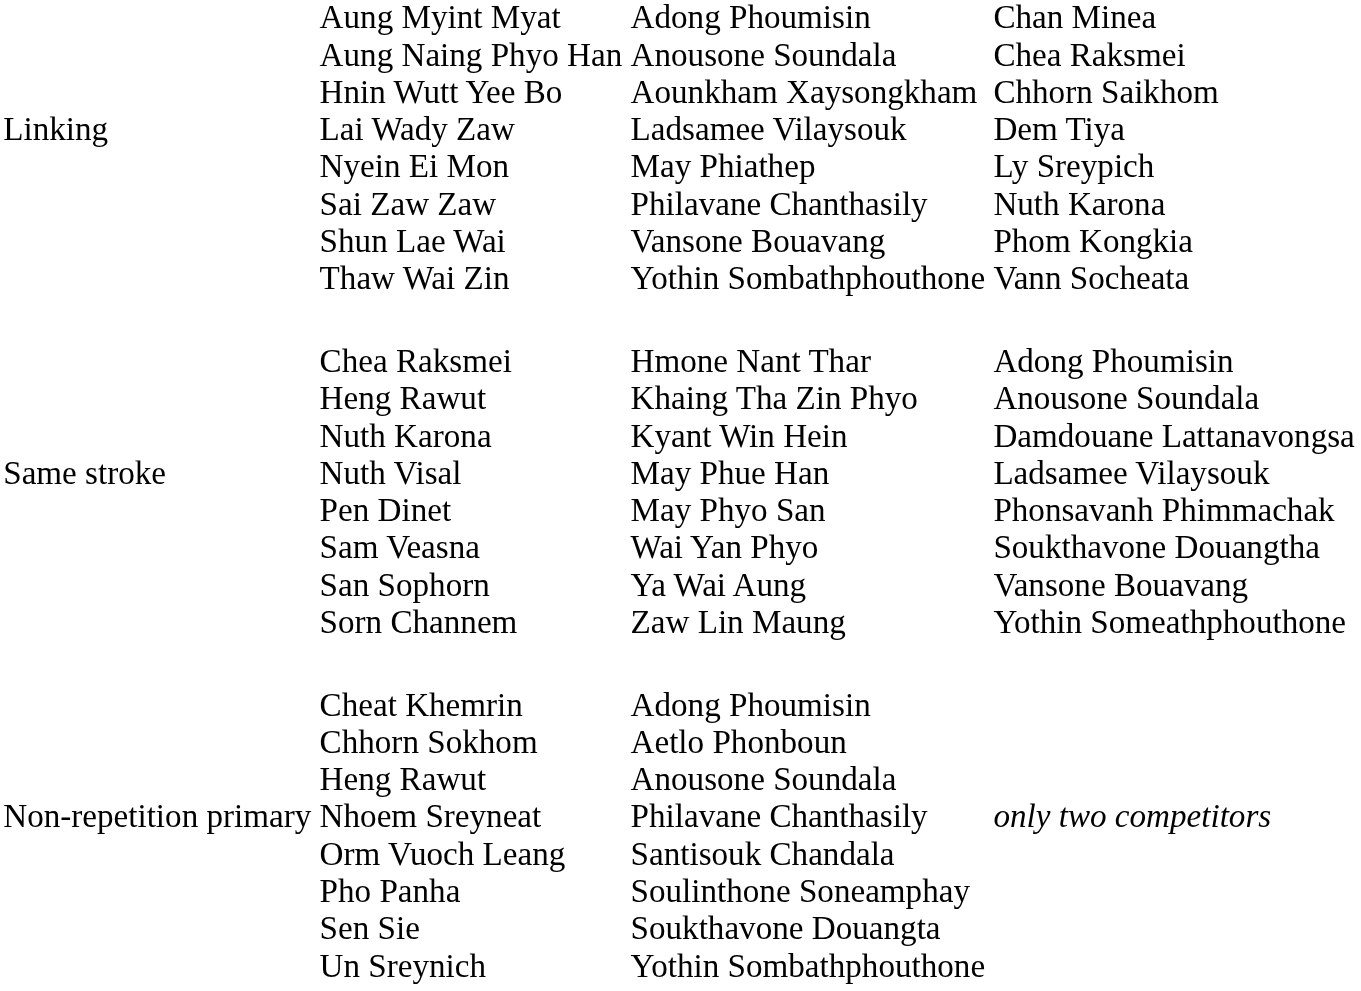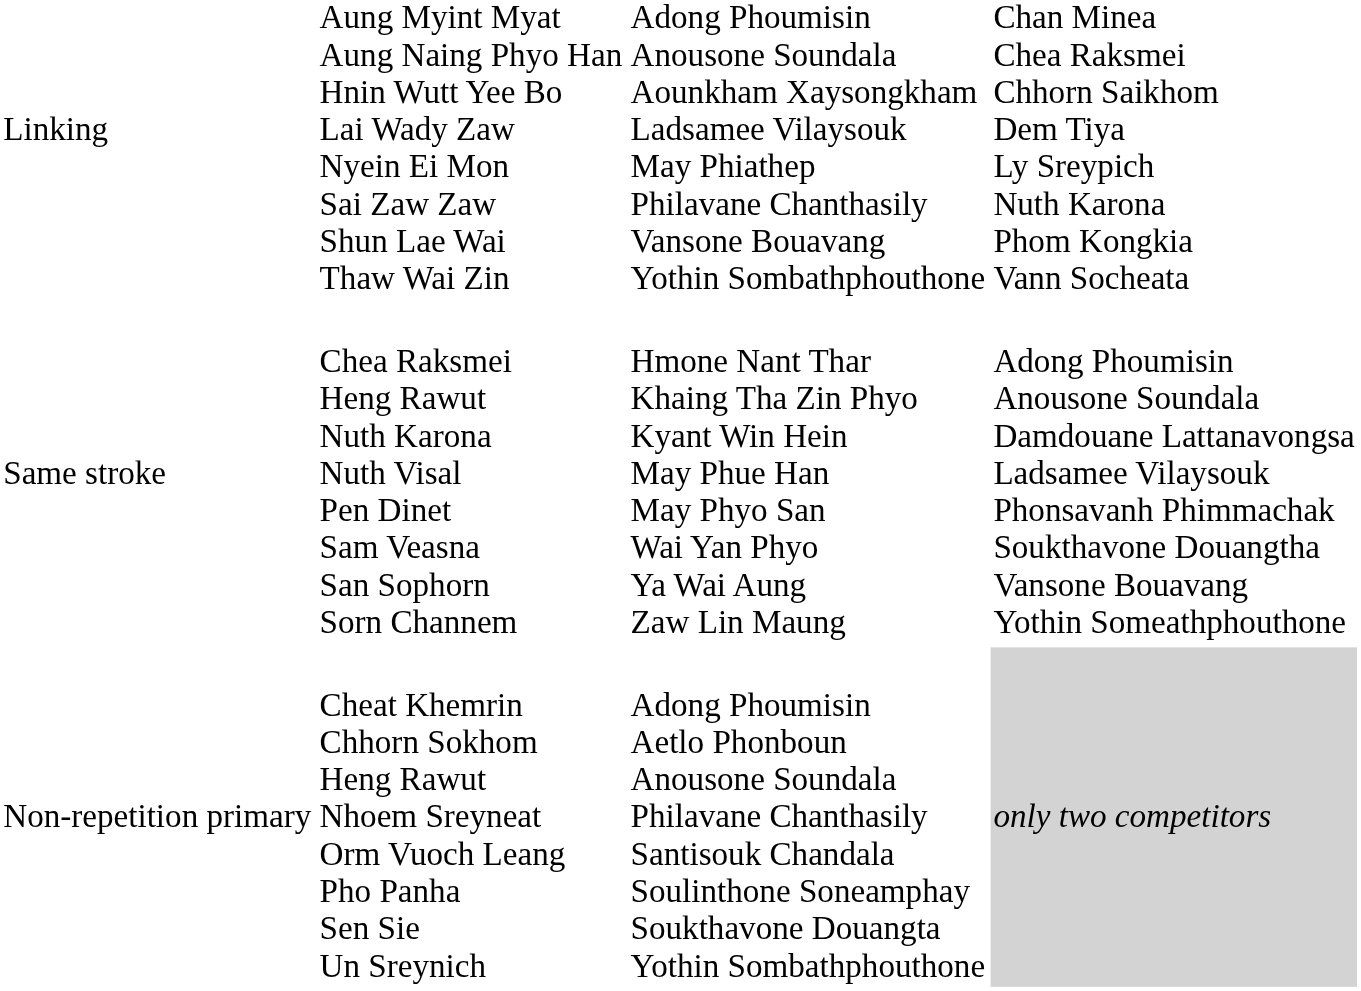(1132, 816) no background -> (1132, 816) lightgrey background
